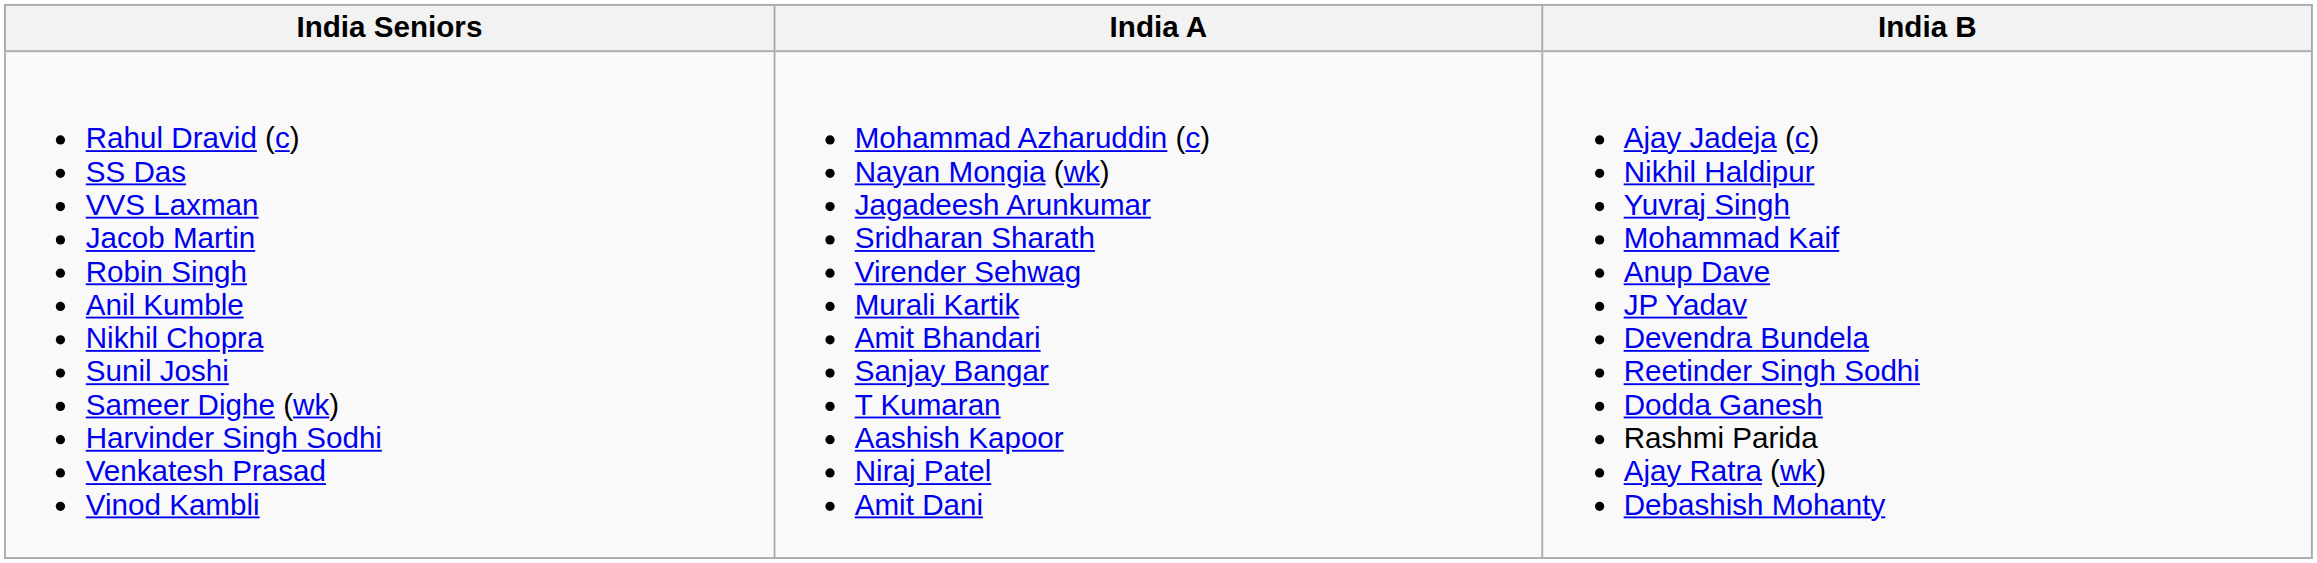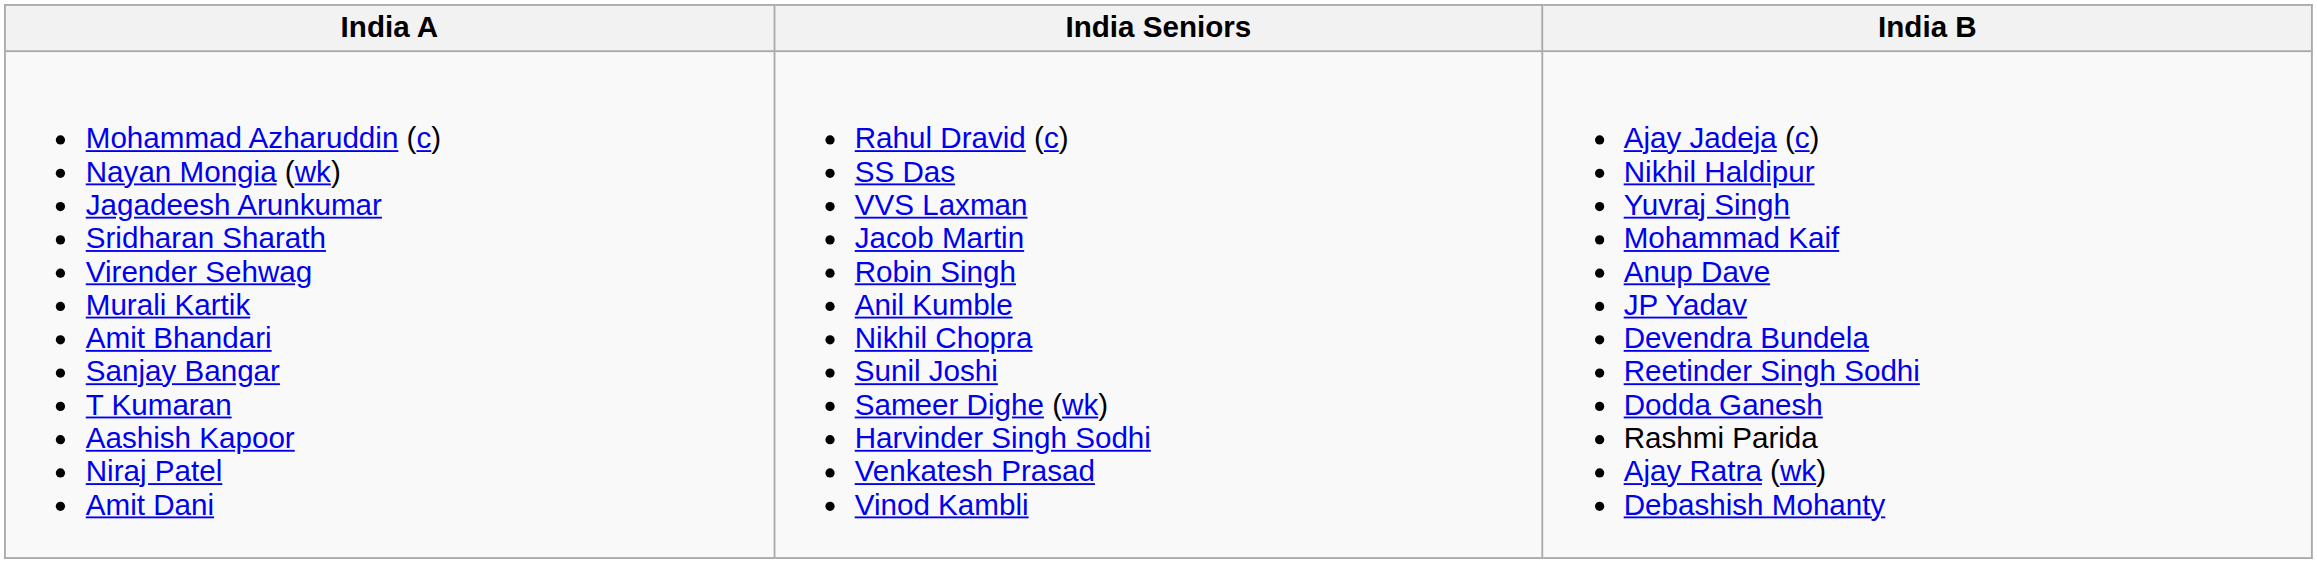columns swapped: (389, 27) <-> (1158, 27)
